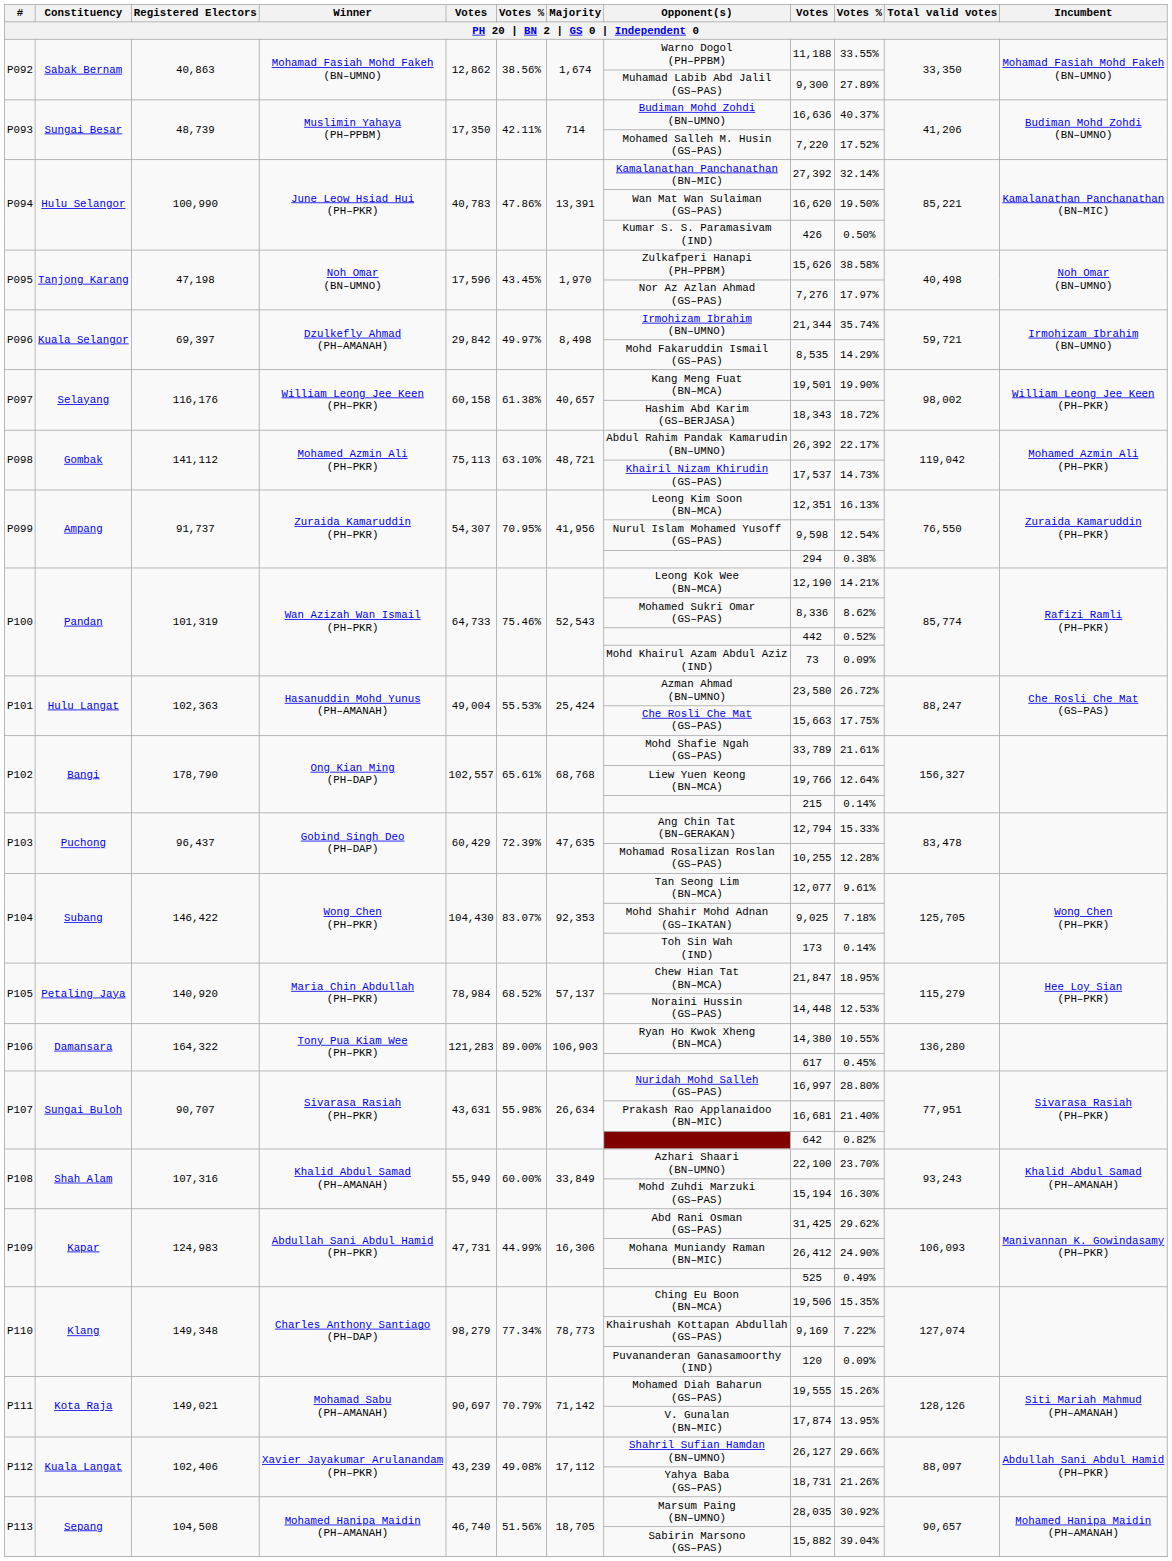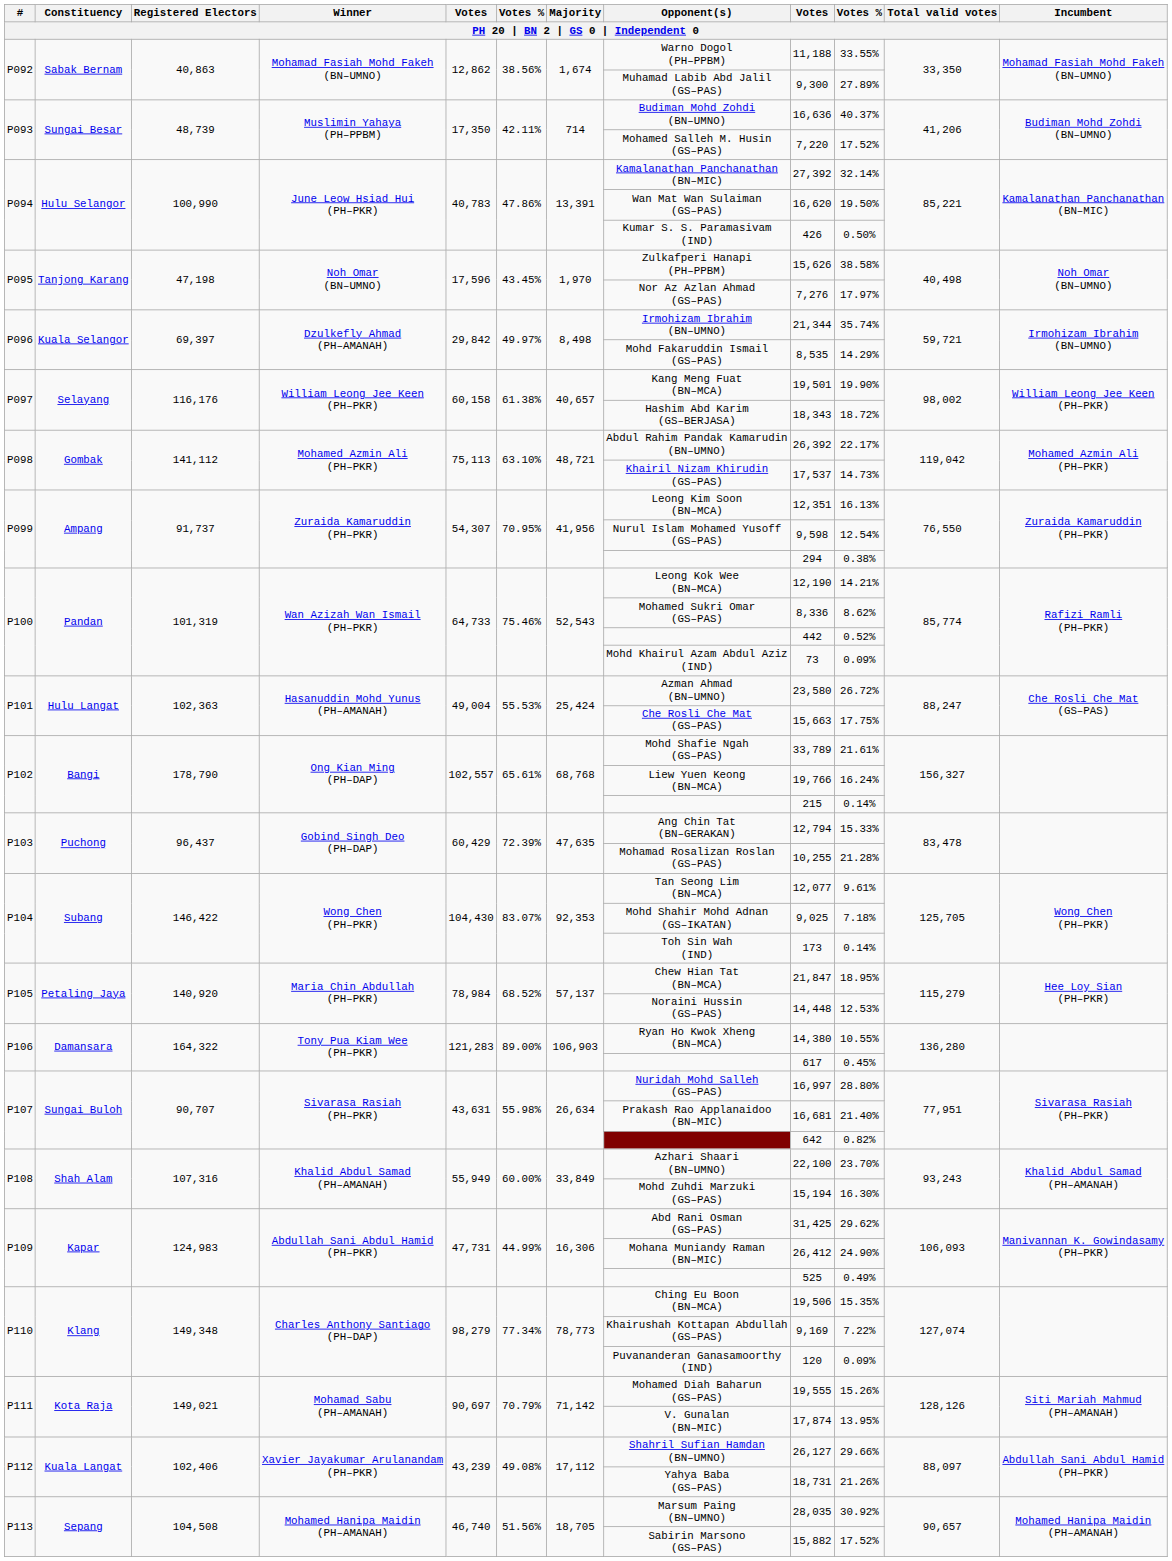(859, 781) 12.64% -> (859, 781) 16.24%
(859, 858) 12.28% -> (859, 858) 21.28%
(859, 1542) 39.04% -> (859, 1542) 17.52%
